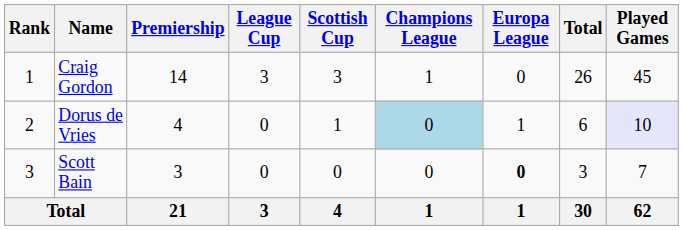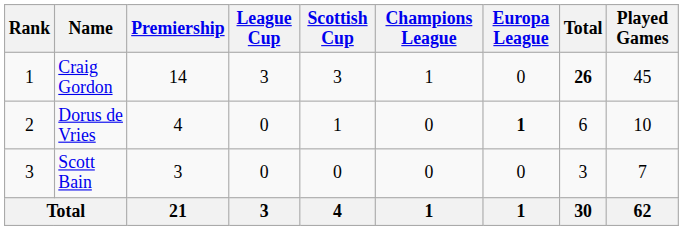(583, 76) normal -> (583, 76) bold
(429, 124) lightblue background -> (429, 124) no background
(521, 124) normal -> (521, 124) bold
(642, 124) lavender background -> (642, 124) no background
(521, 173) bold -> (521, 173) normal
